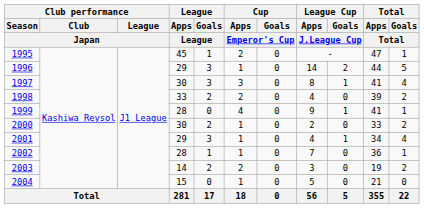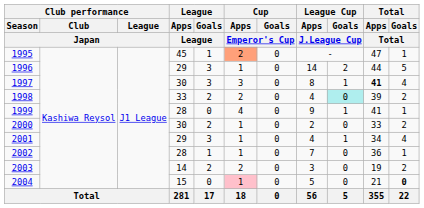(241, 54) no background -> (241, 54) lightsalmon background
(376, 82) normal -> (376, 82) bold
(345, 97) no background -> (345, 97) paleturquoise background
(241, 182) no background -> (241, 182) pink background
(404, 182) normal -> (404, 182) bold
